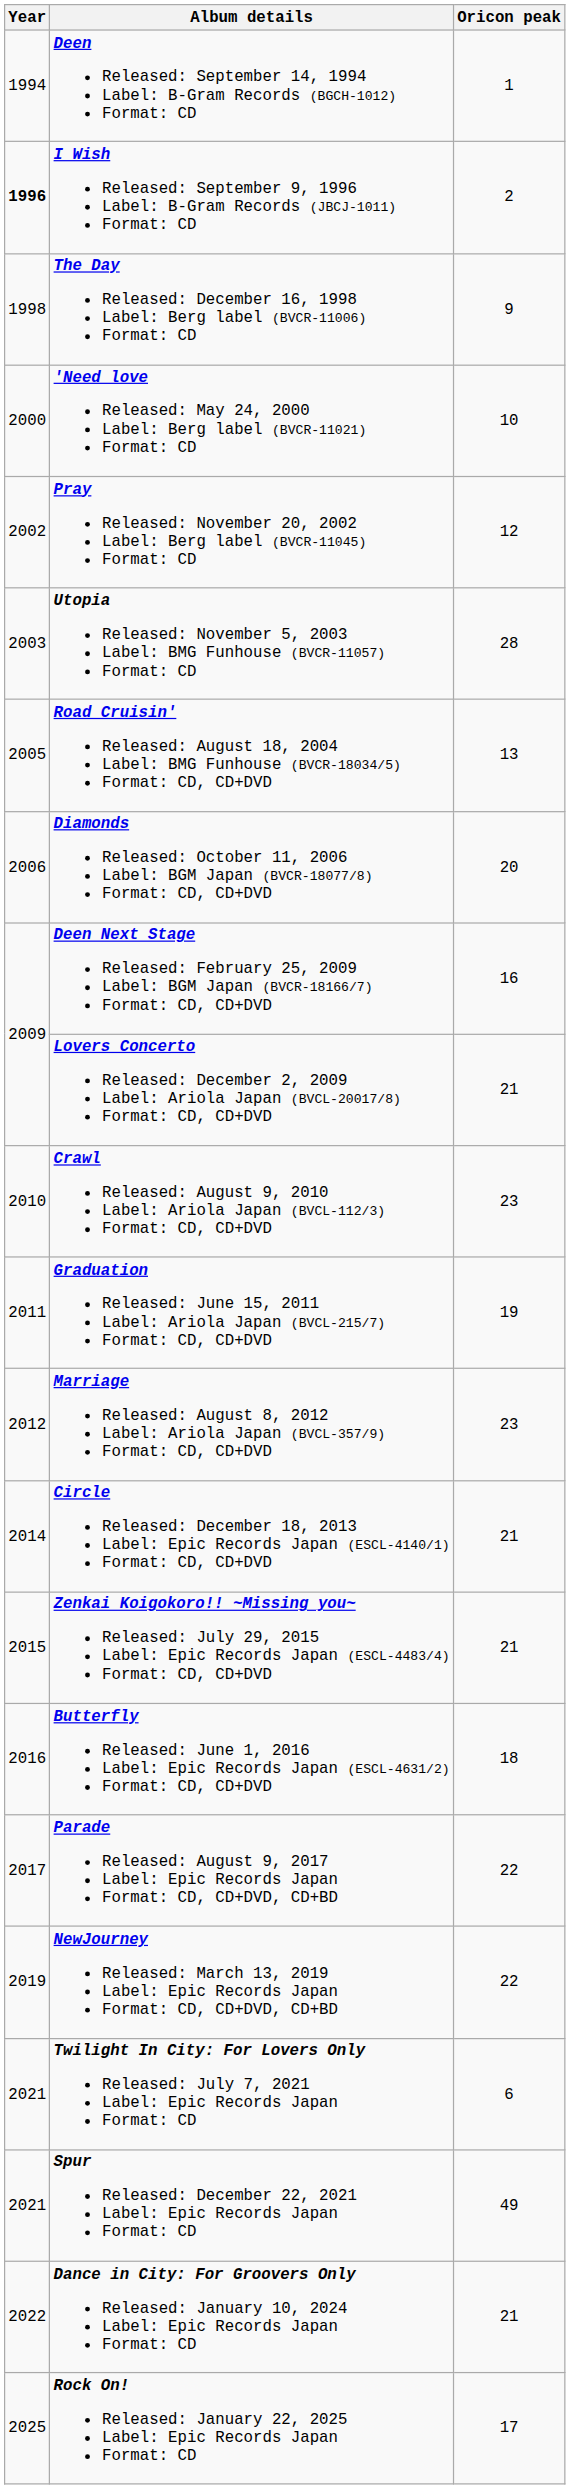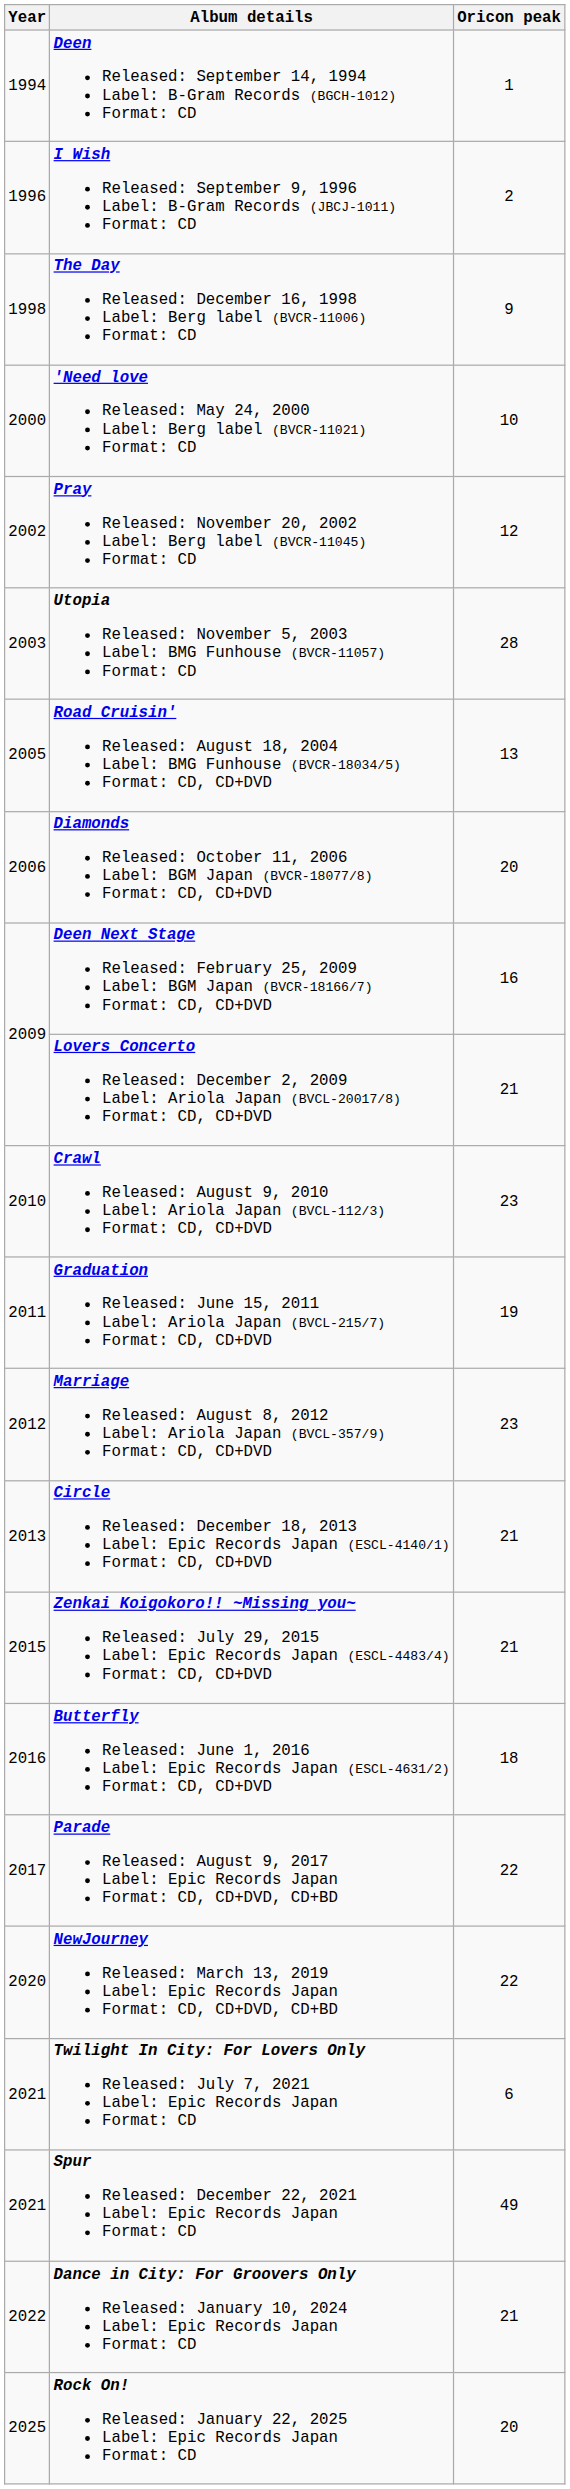(27, 198) bold -> (27, 198) normal
(27, 1536) 2014 -> (27, 1536) 2013
(27, 1982) 2019 -> (27, 1982) 2020
(509, 2428) 17 -> (509, 2428) 20
